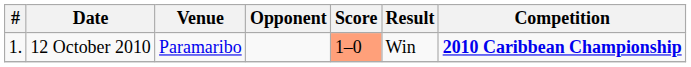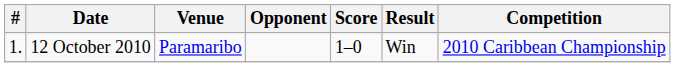(348, 47) lightsalmon background -> (348, 47) no background
(562, 47) bold -> (554, 47) normal
